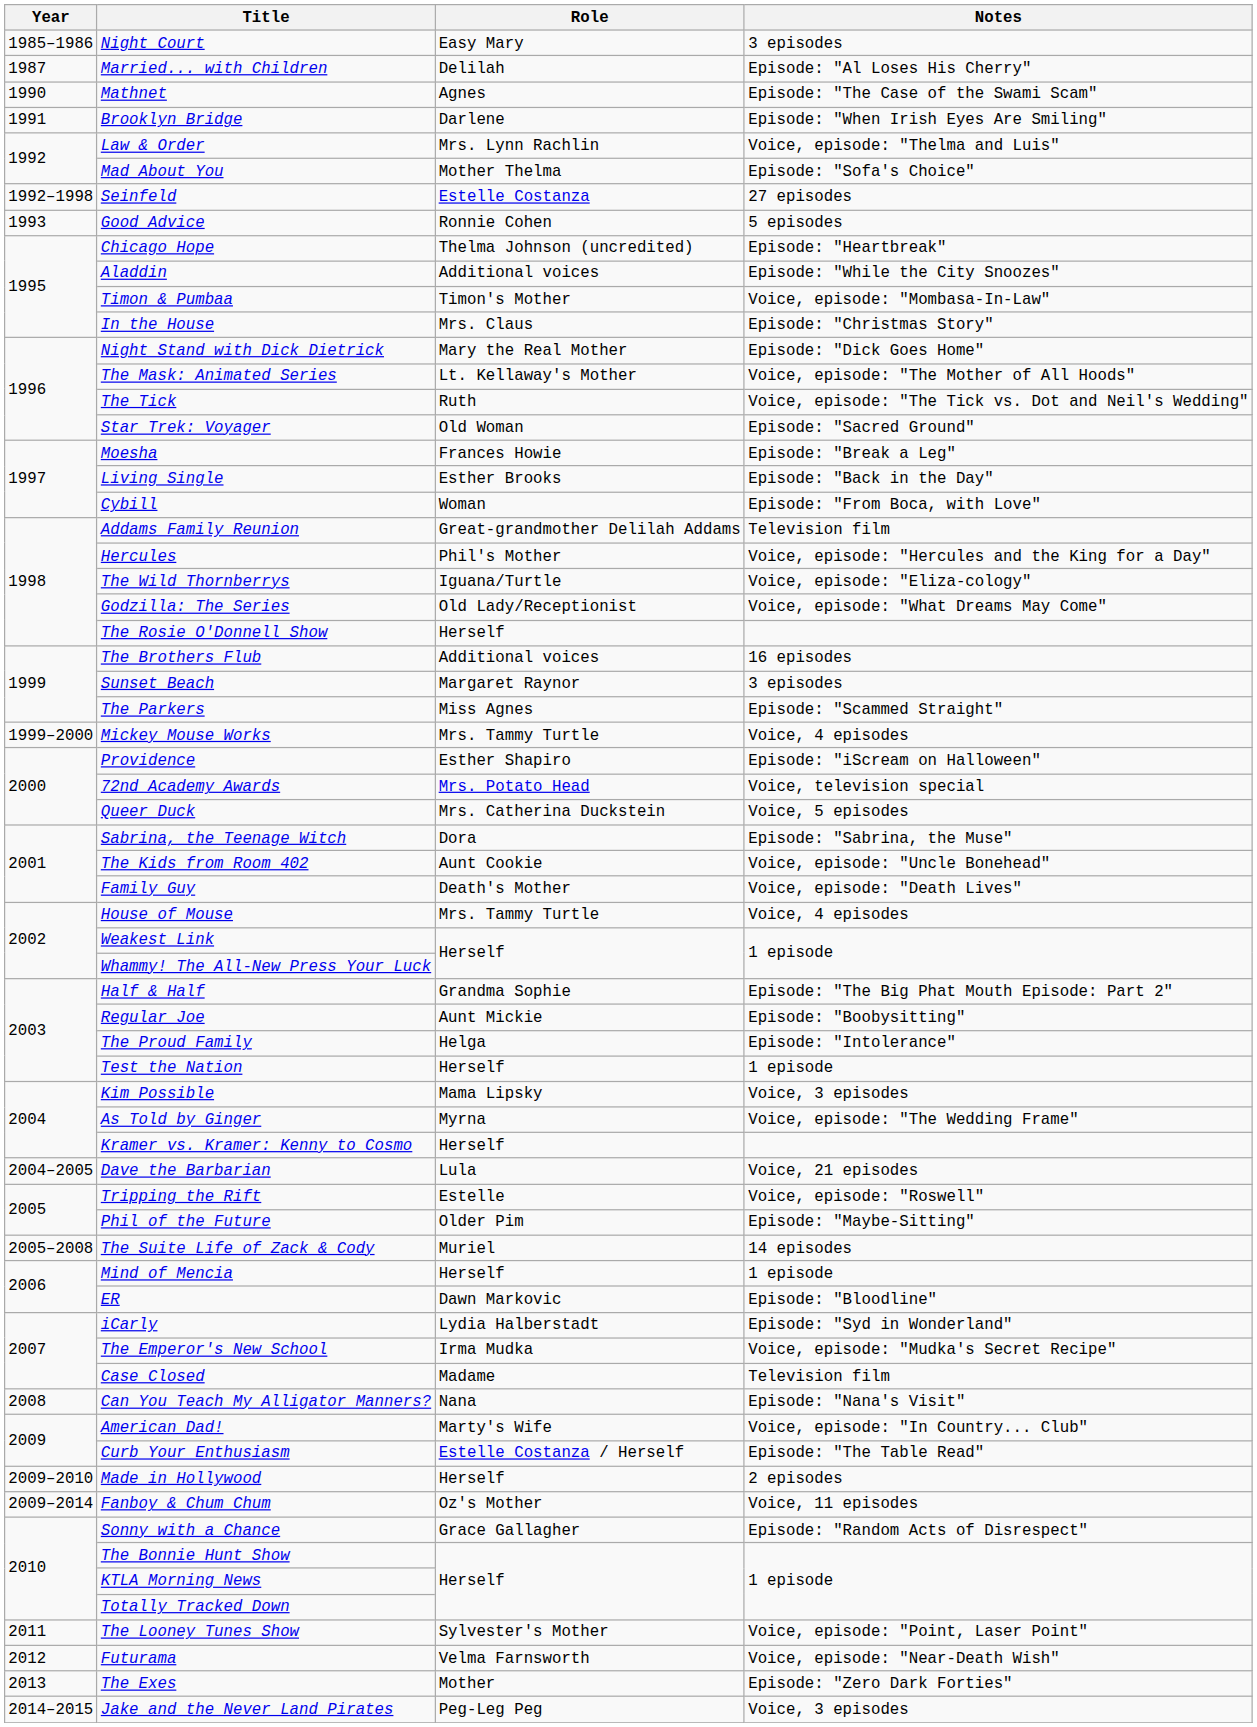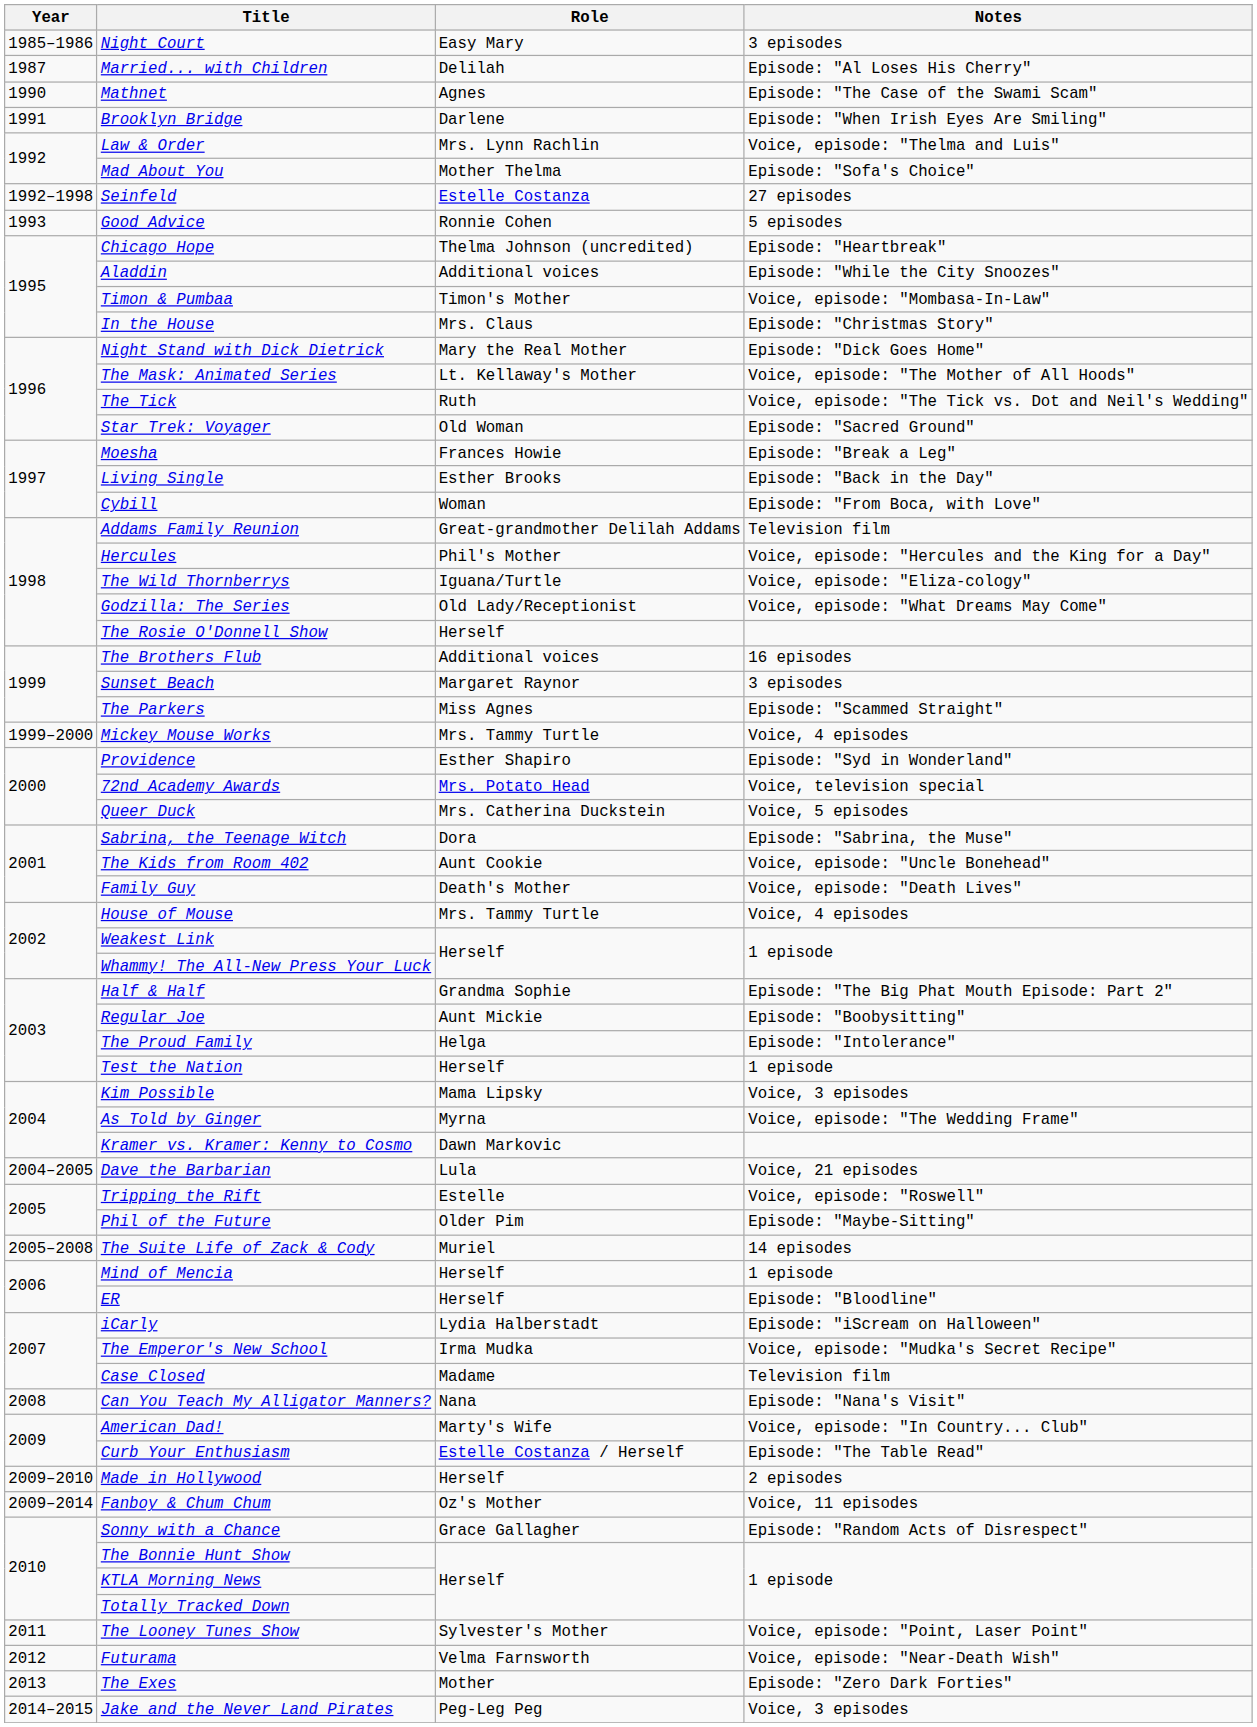(895, 761) Episode: "iScream on Halloween" -> (880, 761) Episode: "Syd in Wonderland"
(472, 1145) Herself -> (500, 1145) Dawn Markovic
(500, 1299) Dawn Markovic -> (472, 1299) Herself
(880, 1325) Episode: "Syd in Wonderland" -> (895, 1325) Episode: "iScream on Halloween"
